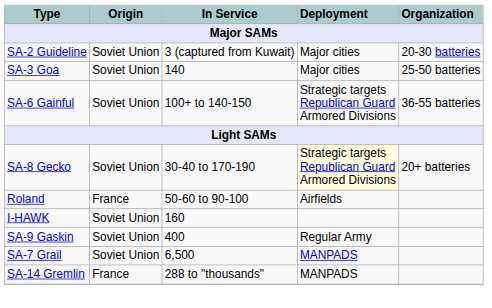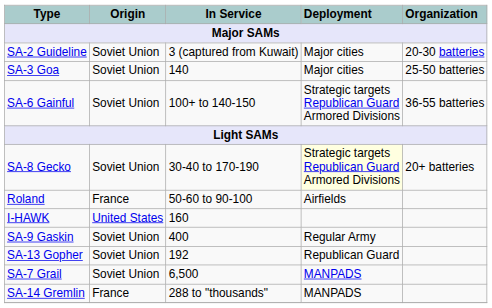(126, 218) Soviet Union -> (128, 218) United States
+ row: (45, 255)
